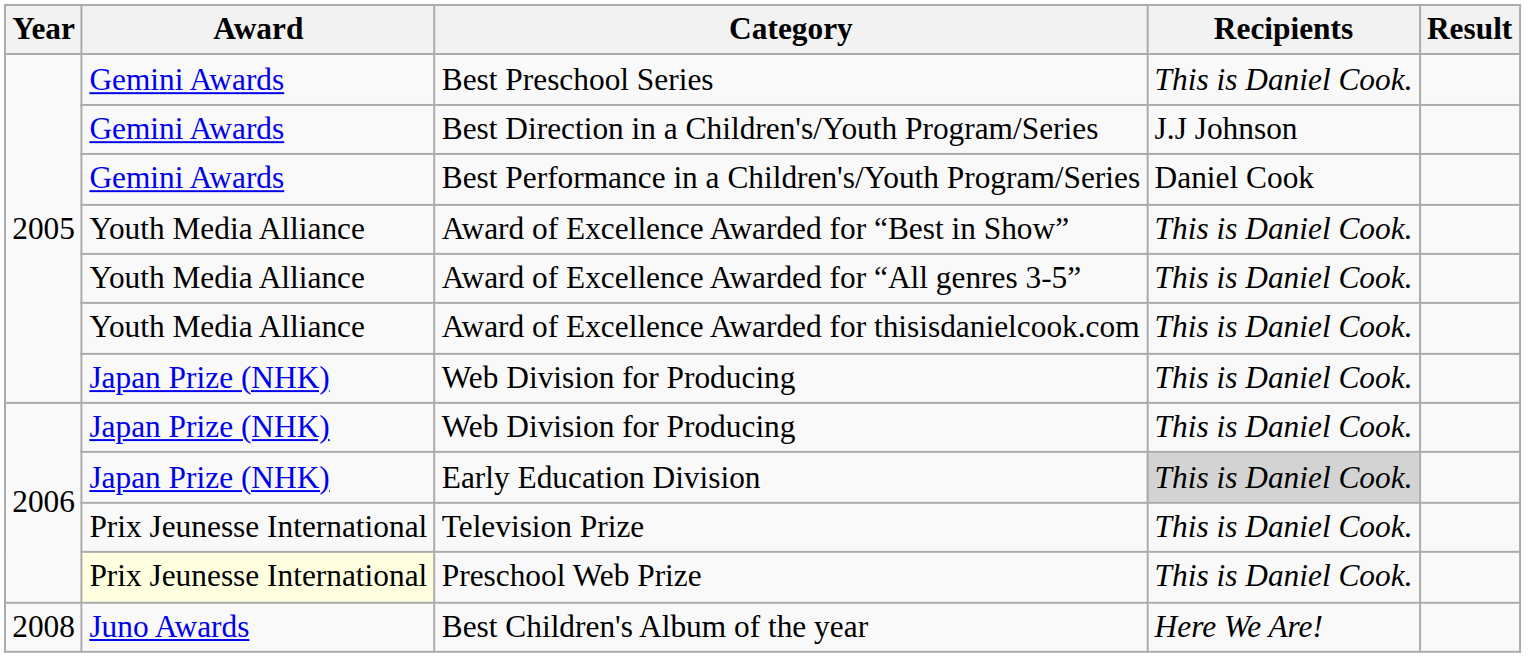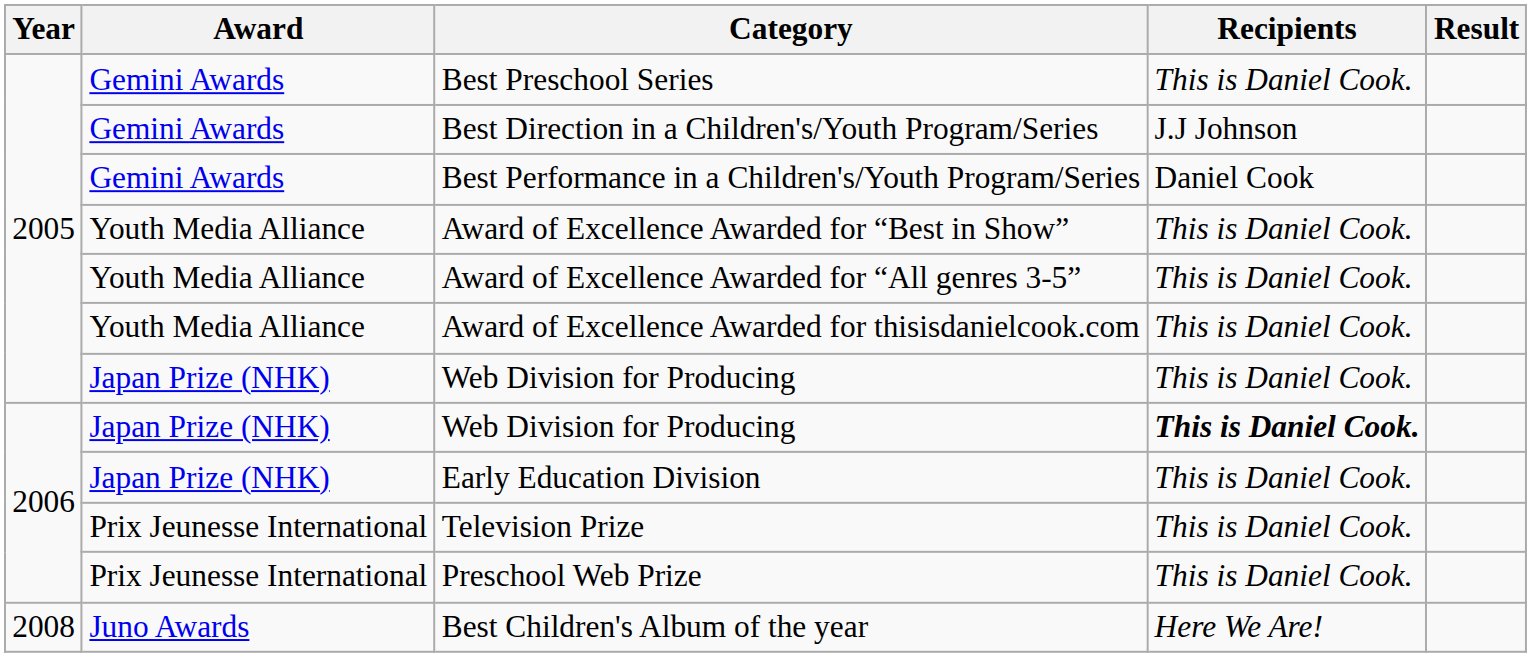(1284, 427) normal -> (1287, 427) bold
(1284, 476) lightgrey background -> (1284, 476) no background
(258, 576) lightyellow background -> (258, 576) no background
